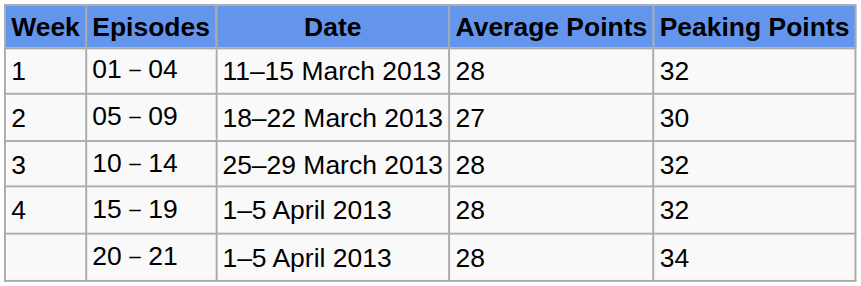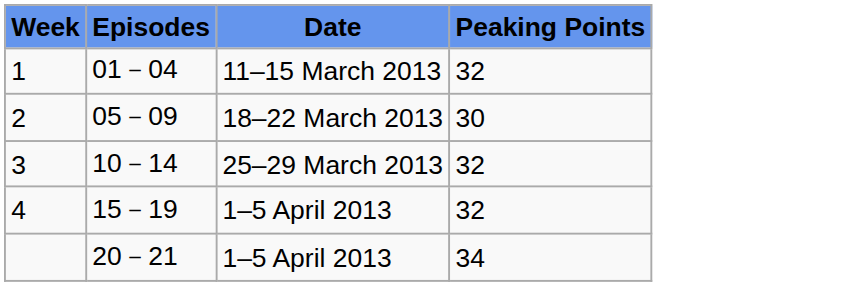- column: (551, 26)
